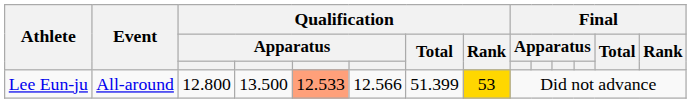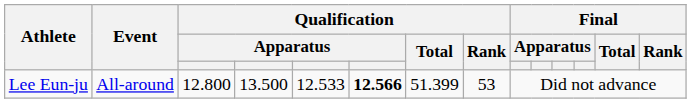(321, 84) lightsalmon background -> (321, 84) no background
(377, 84) normal -> (377, 84) bold
(487, 84) gold background -> (487, 84) no background
